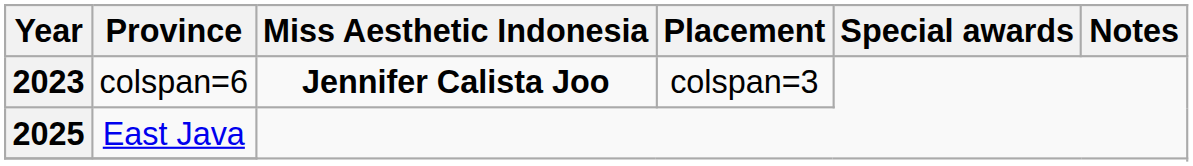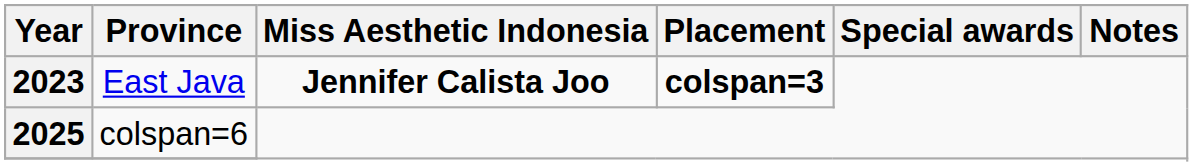(174, 82) colspan=6 -> (174, 82) East Java
(744, 82) normal -> (744, 82) bold
(174, 133) East Java -> (174, 133) colspan=6
